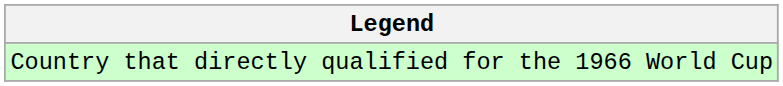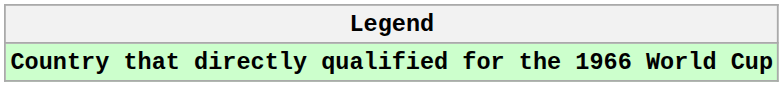(392, 62) normal -> (392, 62) bold
